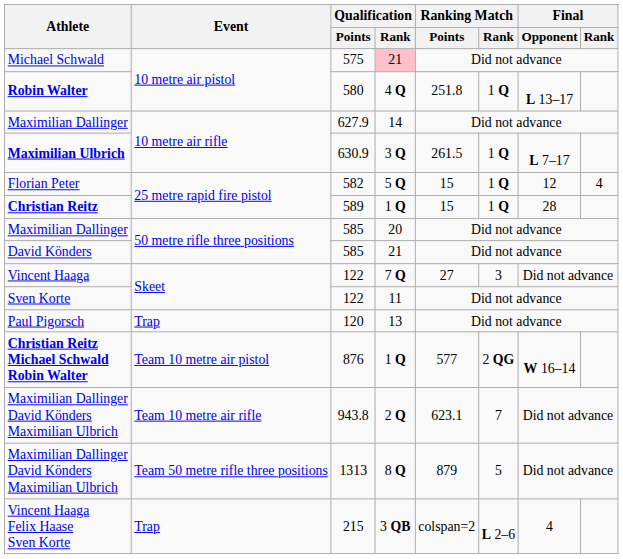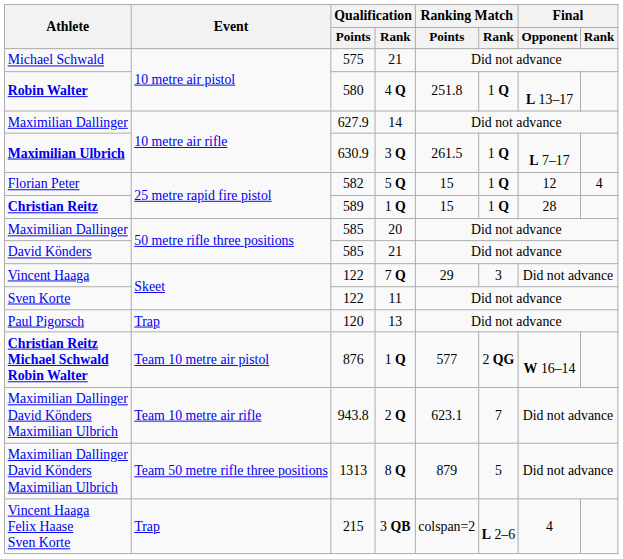(395, 60) pink background -> (395, 60) no background
(447, 275) 27 -> (447, 275) 29
